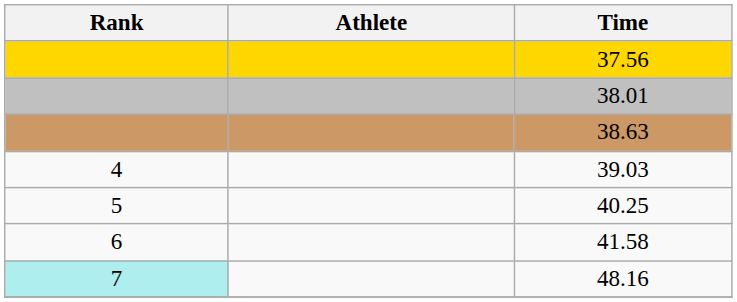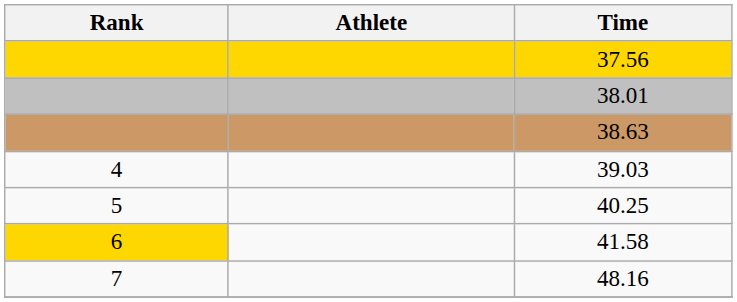(117, 242) no background -> (117, 242) gold background
(117, 278) paleturquoise background -> (117, 278) no background
